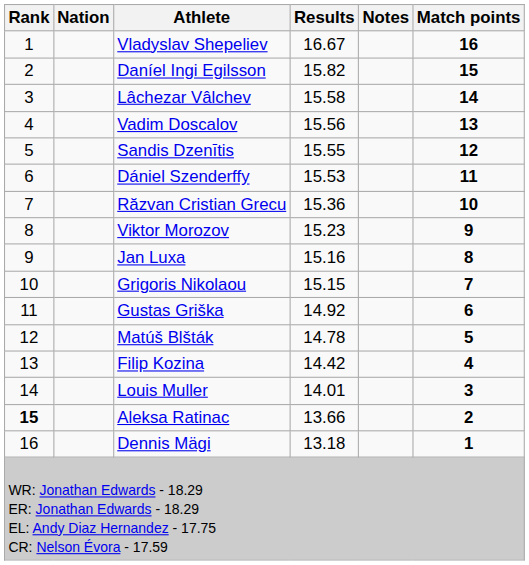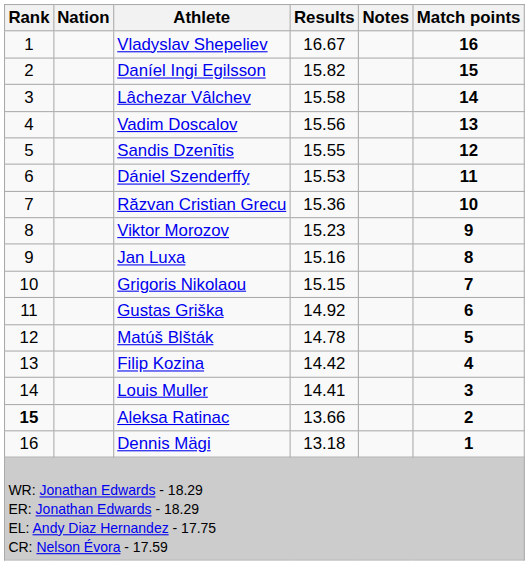(324, 390) 14.01 -> (324, 390) 14.41
